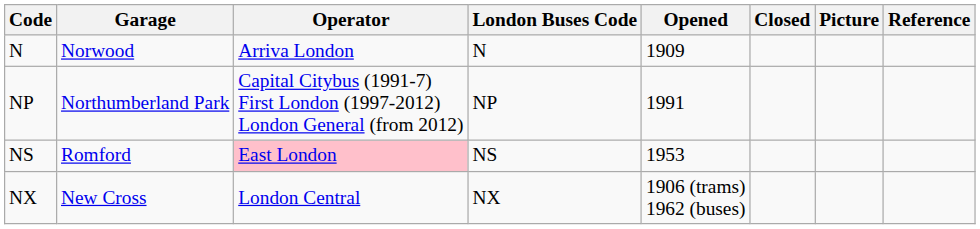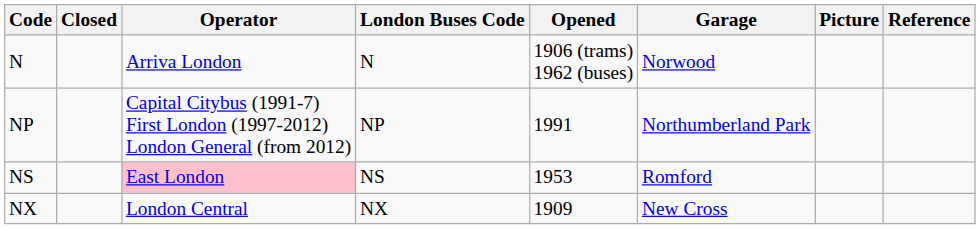columns swapped: (145, 19) <-> (782, 19)
(665, 50) 1909 -> (583, 61) 1906 (trams) 1962 (buses)
(696, 197) 1906 (trams) 1962 (buses) -> (553, 208) 1909
